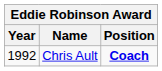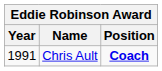(22, 55) 1992 -> (22, 55) 1991
